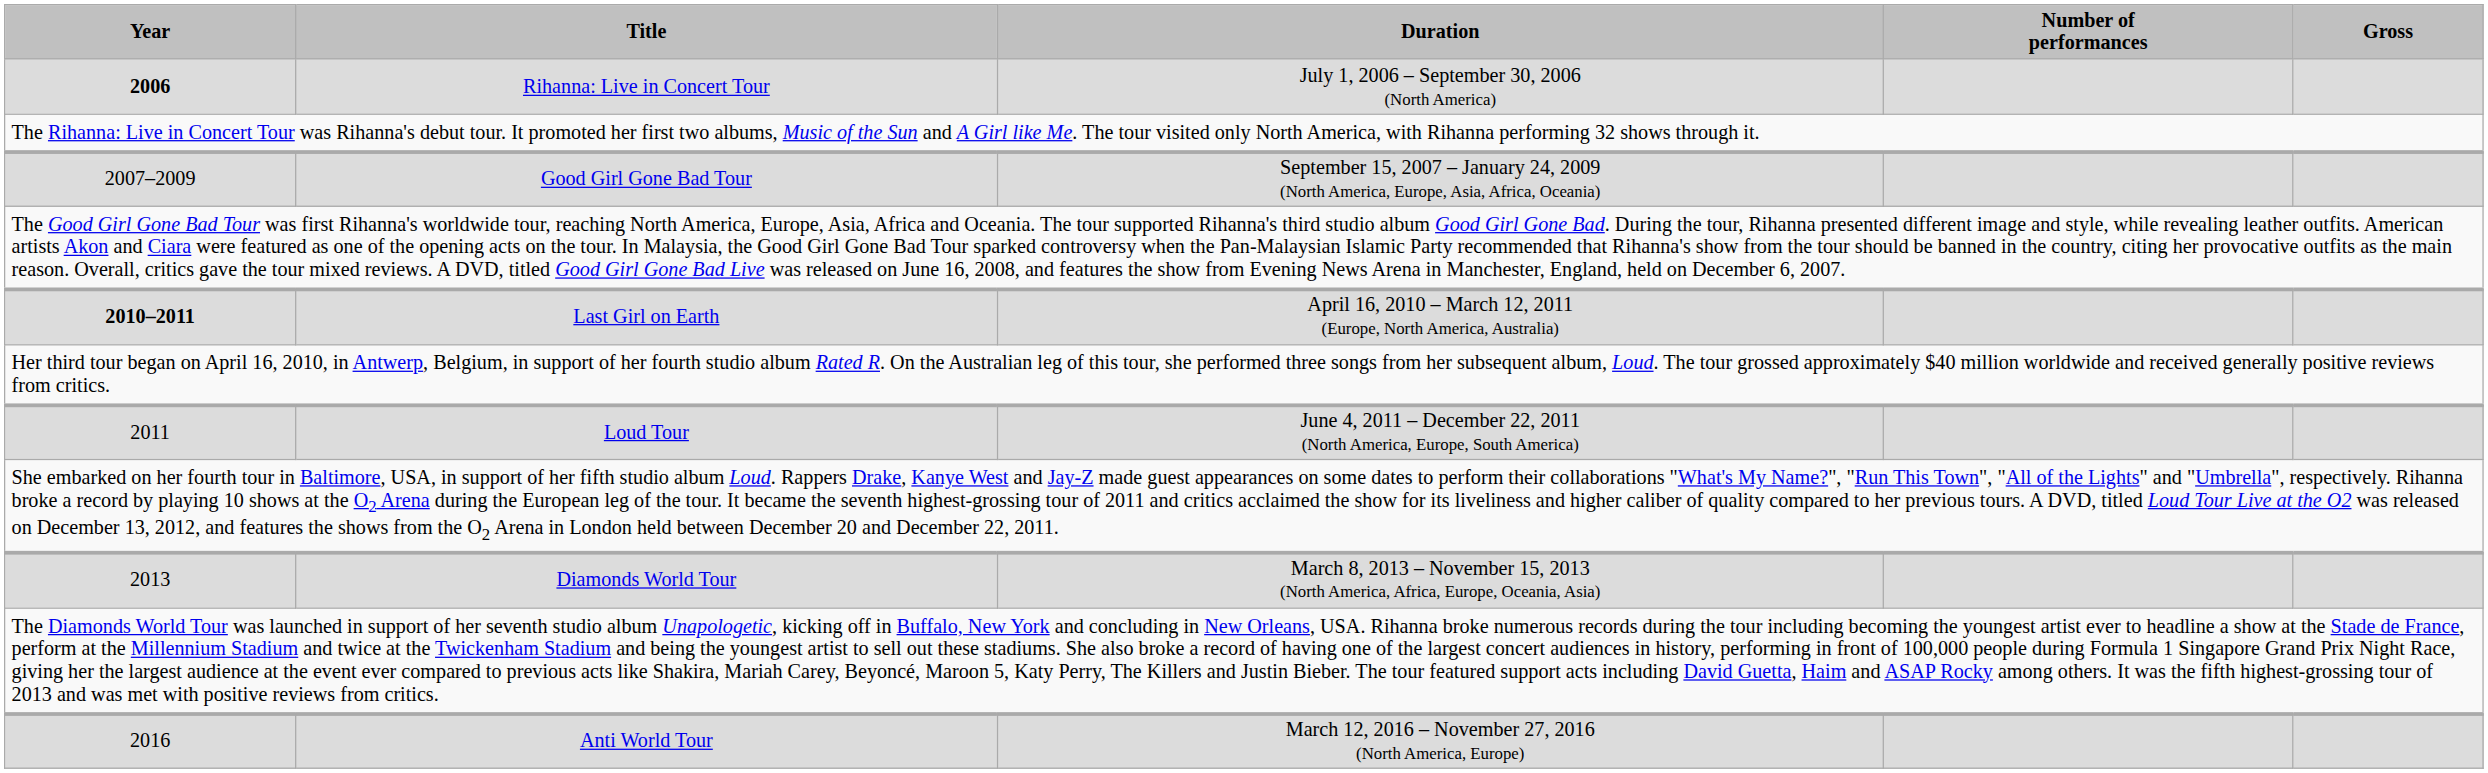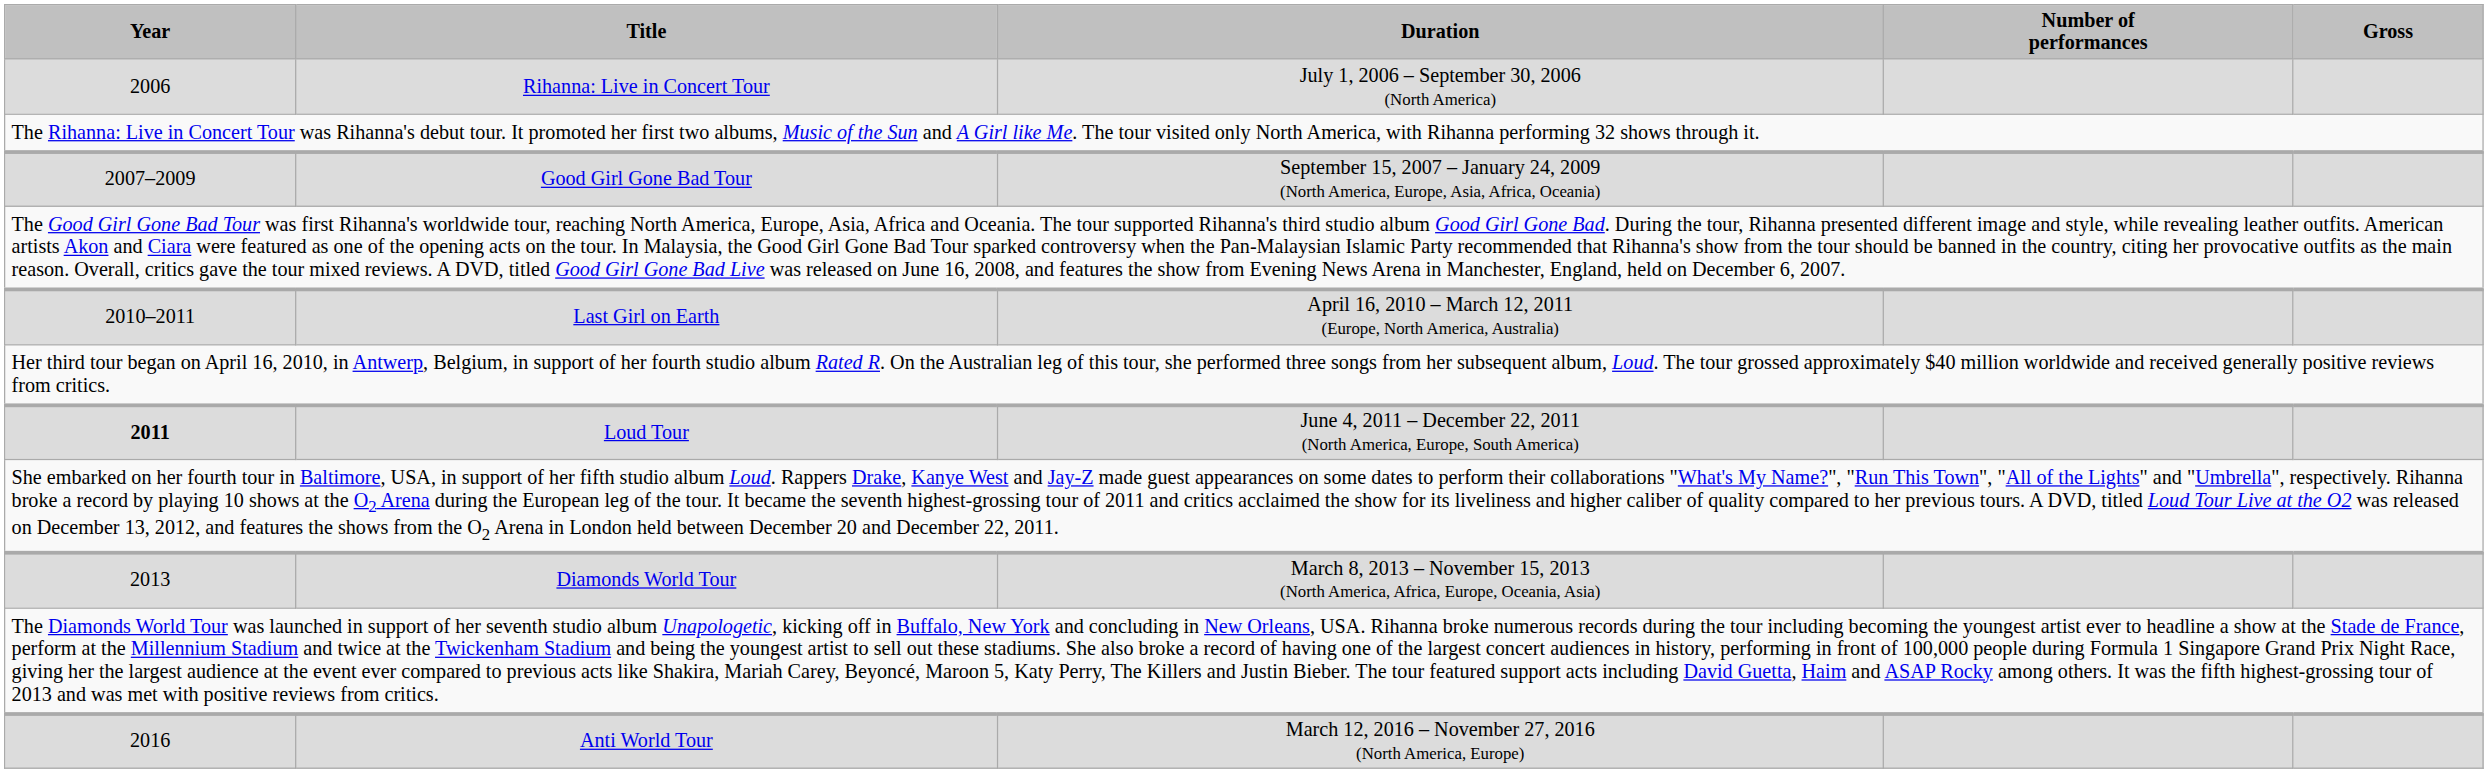(150, 86) bold -> (150, 86) normal
(150, 316) bold -> (150, 316) normal
(150, 431) normal -> (150, 431) bold
